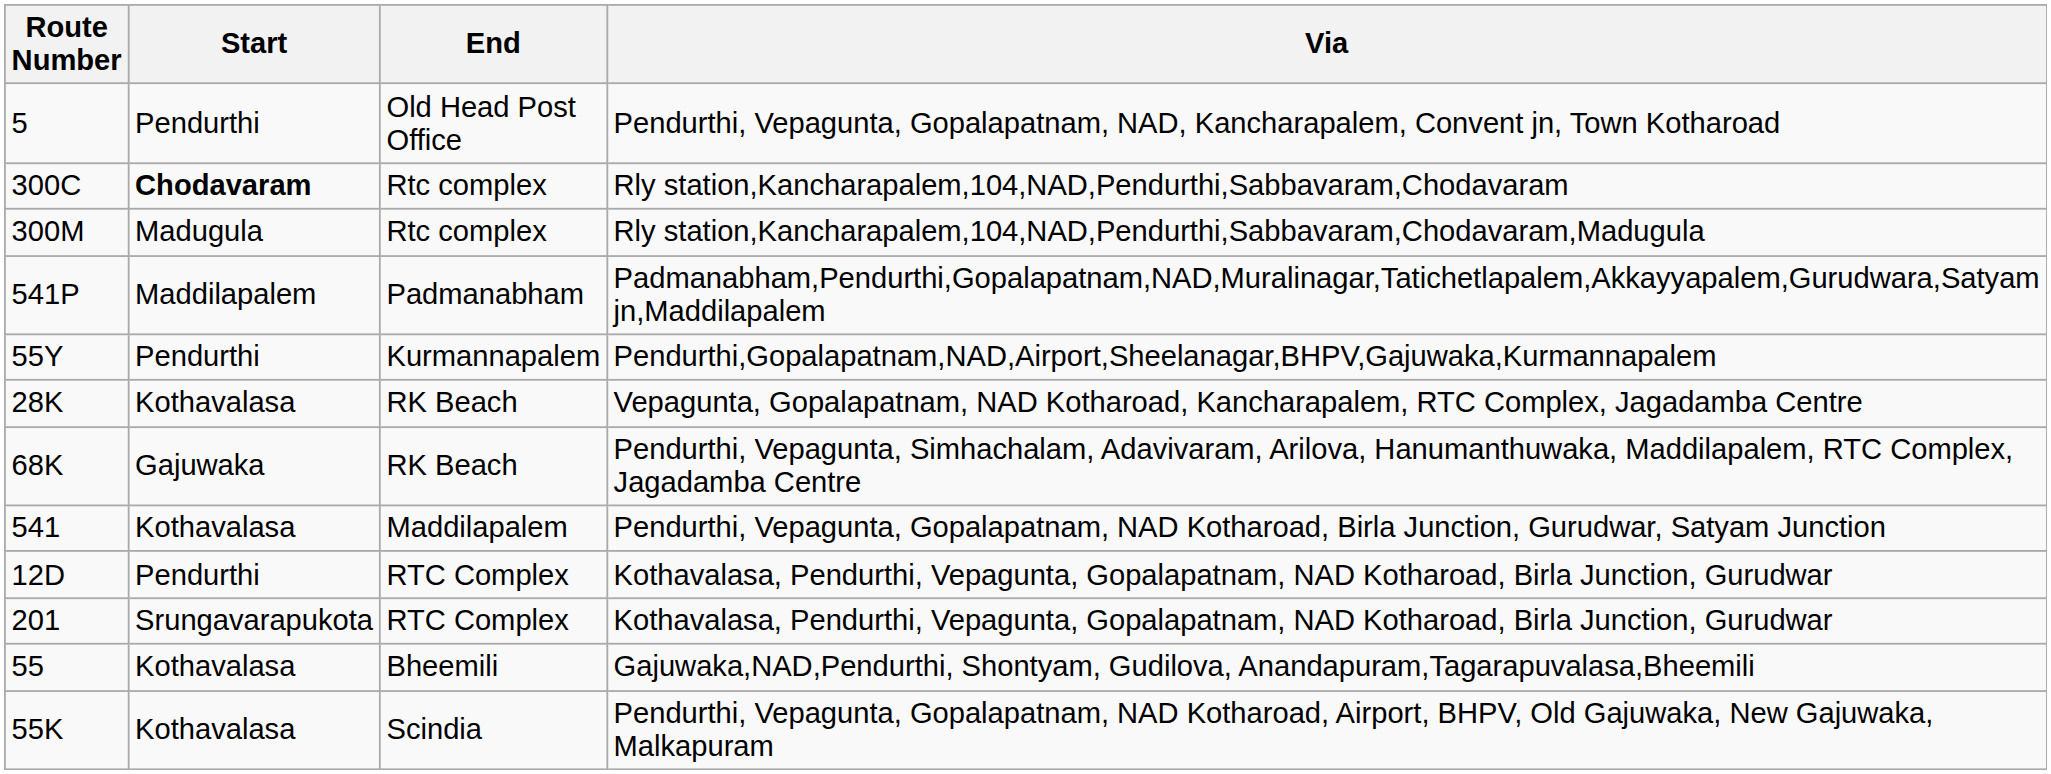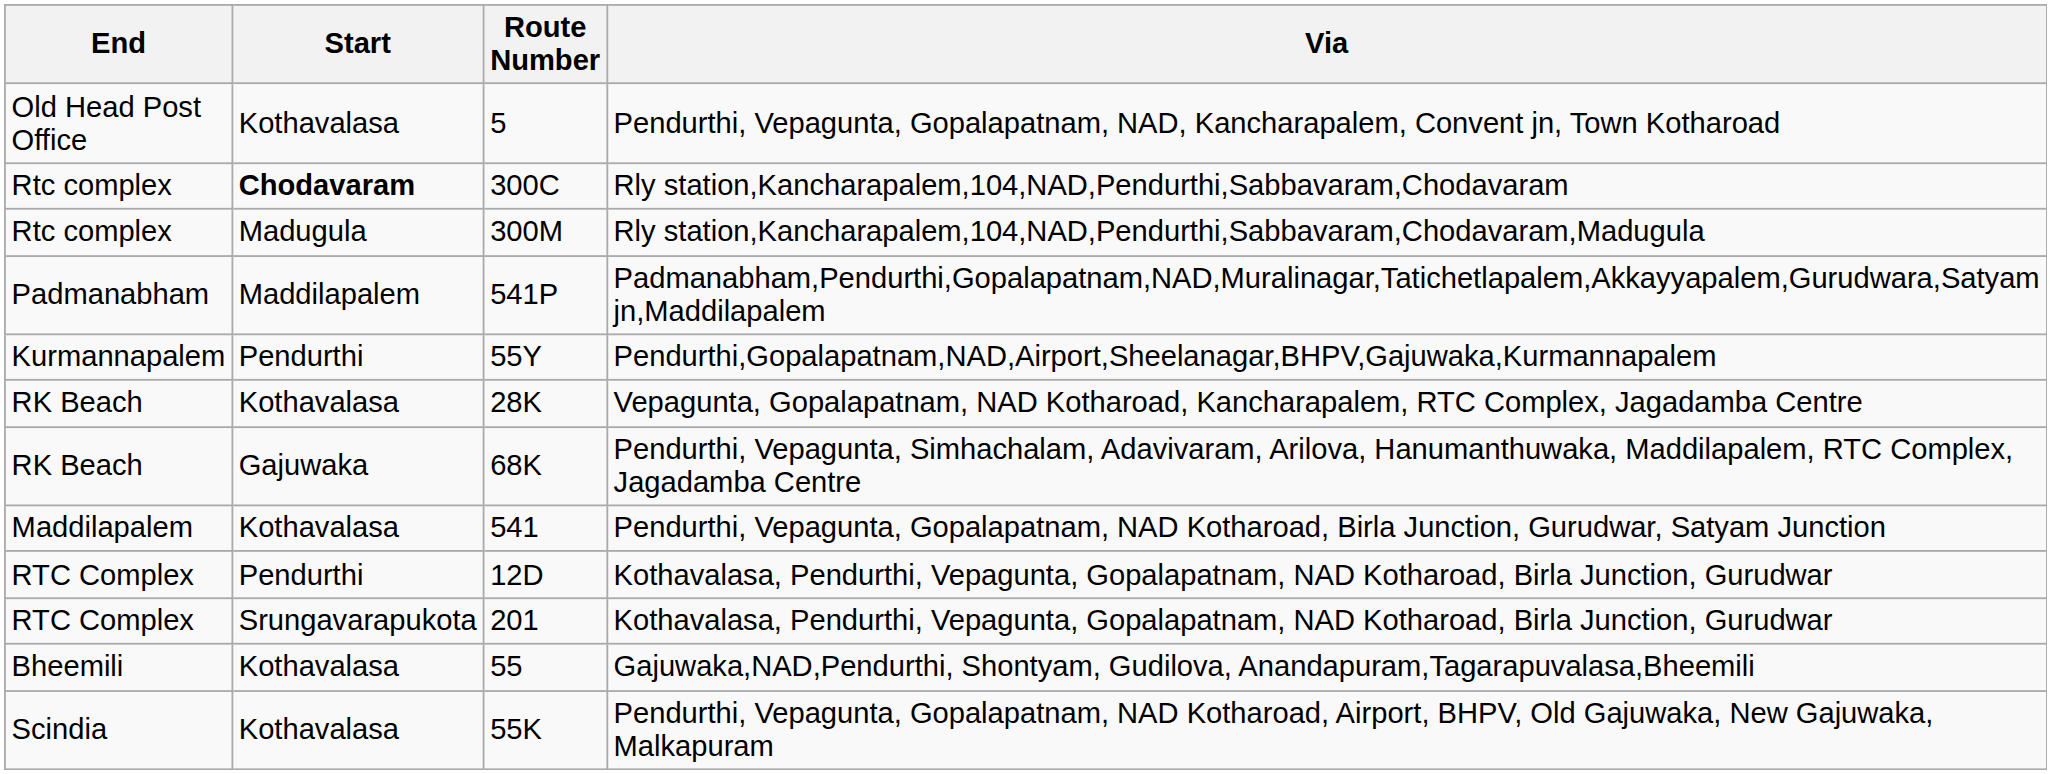columns swapped: (67, 43) <-> (493, 43)
(197, 122) Pendurthi -> (319, 122) Kothavalasa
